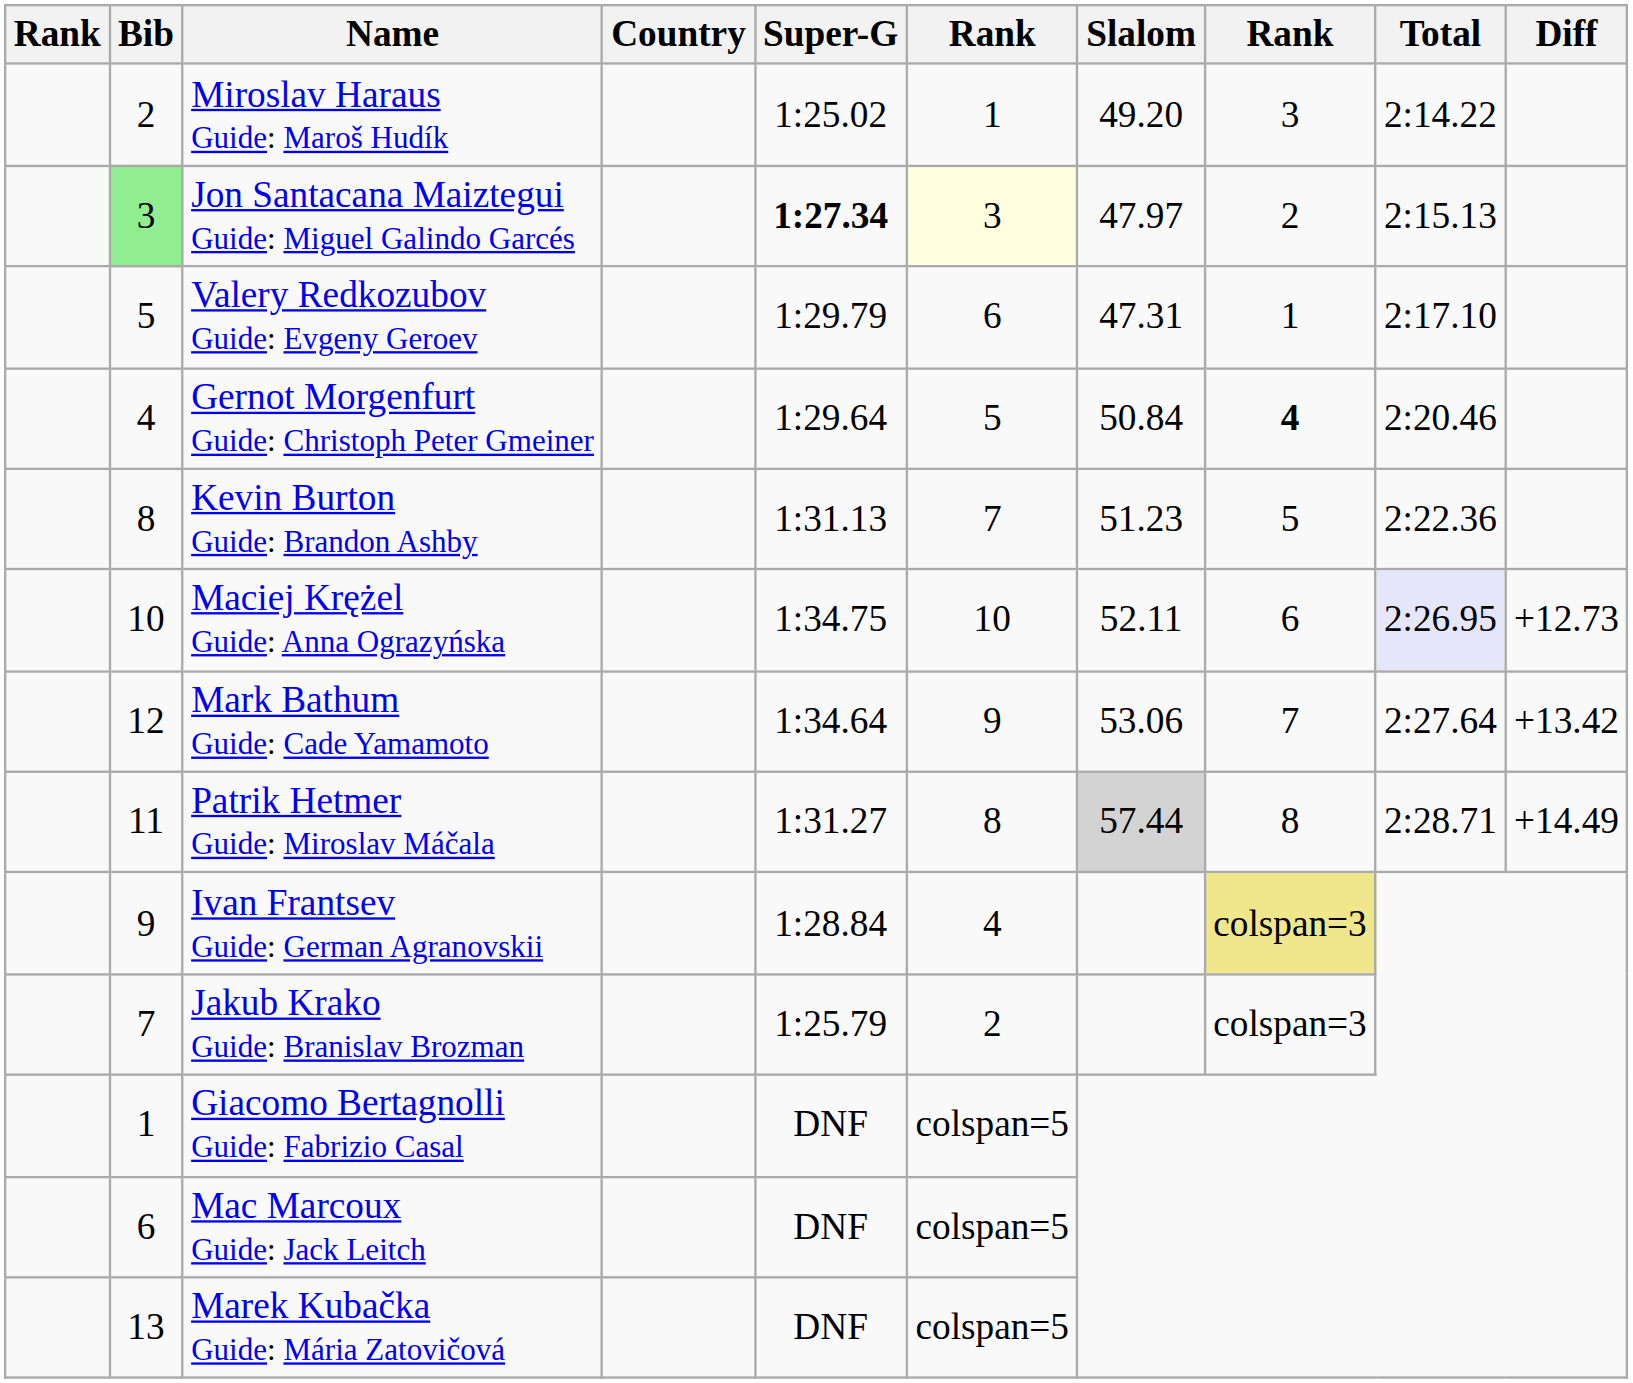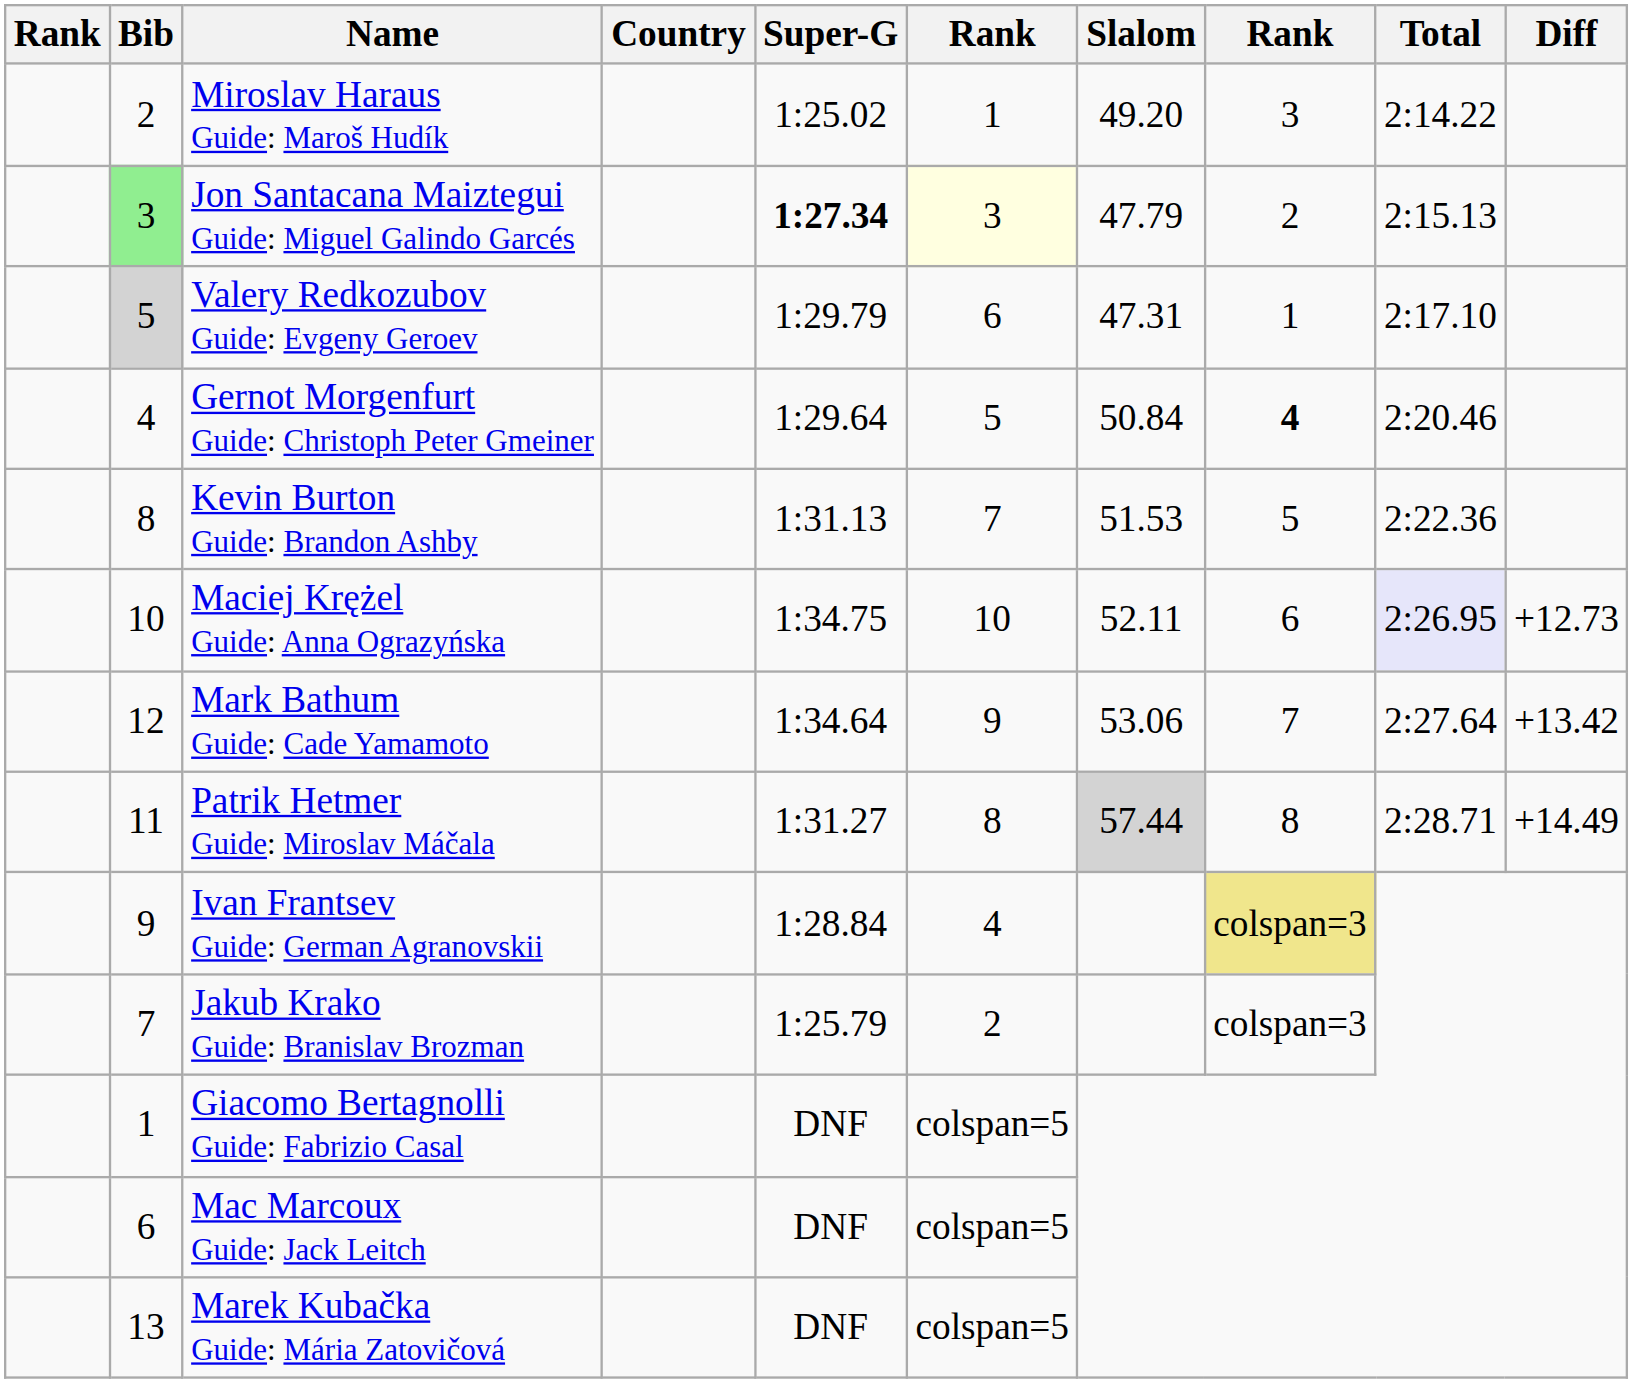(1141, 215) 47.97 -> (1141, 215) 47.79
(146, 316) no background -> (146, 316) lightgrey background
(1141, 518) 51.23 -> (1141, 518) 51.53
